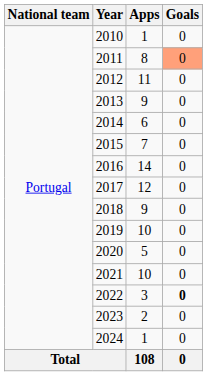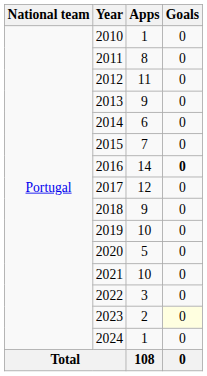(182, 58) lightsalmon background -> (182, 58) no background
(182, 166) normal -> (182, 166) bold
(182, 295) bold -> (182, 295) normal
(182, 317) no background -> (182, 317) lightyellow background
